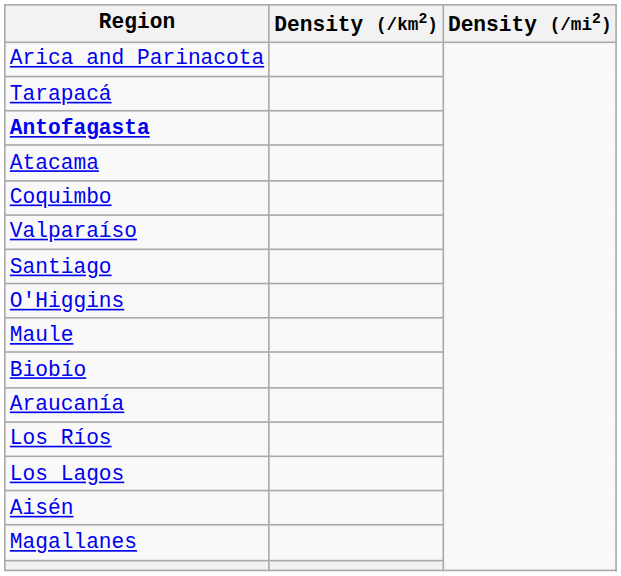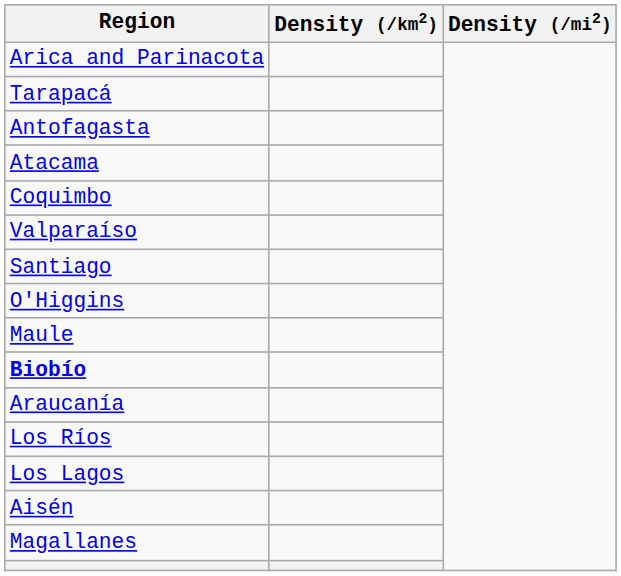(80, 128) bold -> (80, 128) normal
(48, 370) normal -> (48, 370) bold
